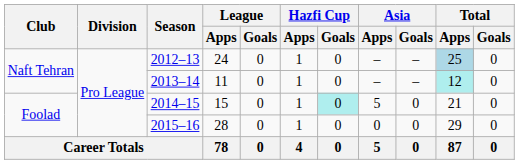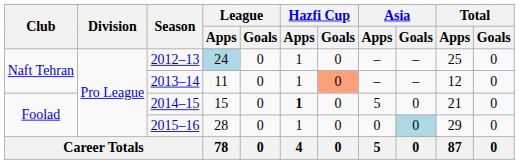(221, 59) no background -> (221, 59) lightblue background
(455, 59) lightblue background -> (455, 59) no background
(338, 81) no background -> (338, 81) lightsalmon background
(455, 81) paleturquoise background -> (455, 81) no background
(299, 103) normal -> (299, 103) bold
(338, 103) paleturquoise background -> (338, 103) no background
(416, 125) no background -> (416, 125) lightblue background
